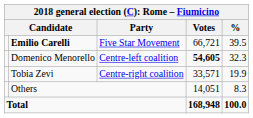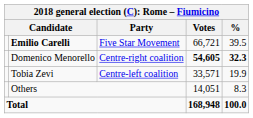(139, 58) Centre-left coalition -> (141, 58) Centre-right coalition
(238, 58) normal -> (238, 58) bold
(141, 74) Centre-right coalition -> (139, 74) Centre-left coalition
